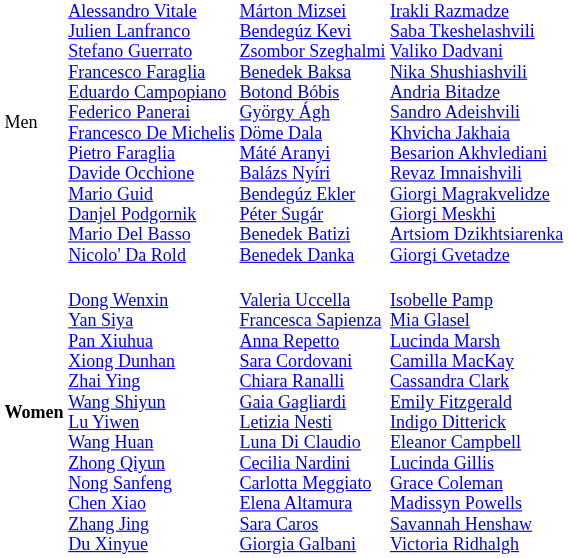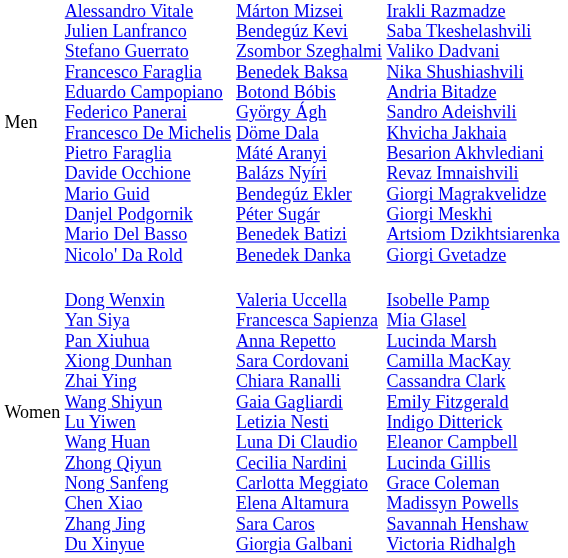(34, 411) bold -> (32, 411) normal
